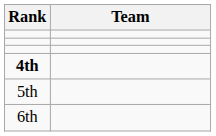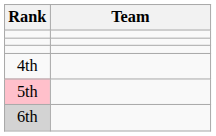(27, 65) bold -> (27, 65) normal
(27, 91) no background -> (27, 91) pink background
(27, 117) no background -> (27, 117) lightgrey background
